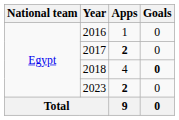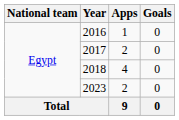(125, 50) bold -> (125, 50) normal
(157, 69) bold -> (157, 69) normal
(125, 87) bold -> (125, 87) normal
